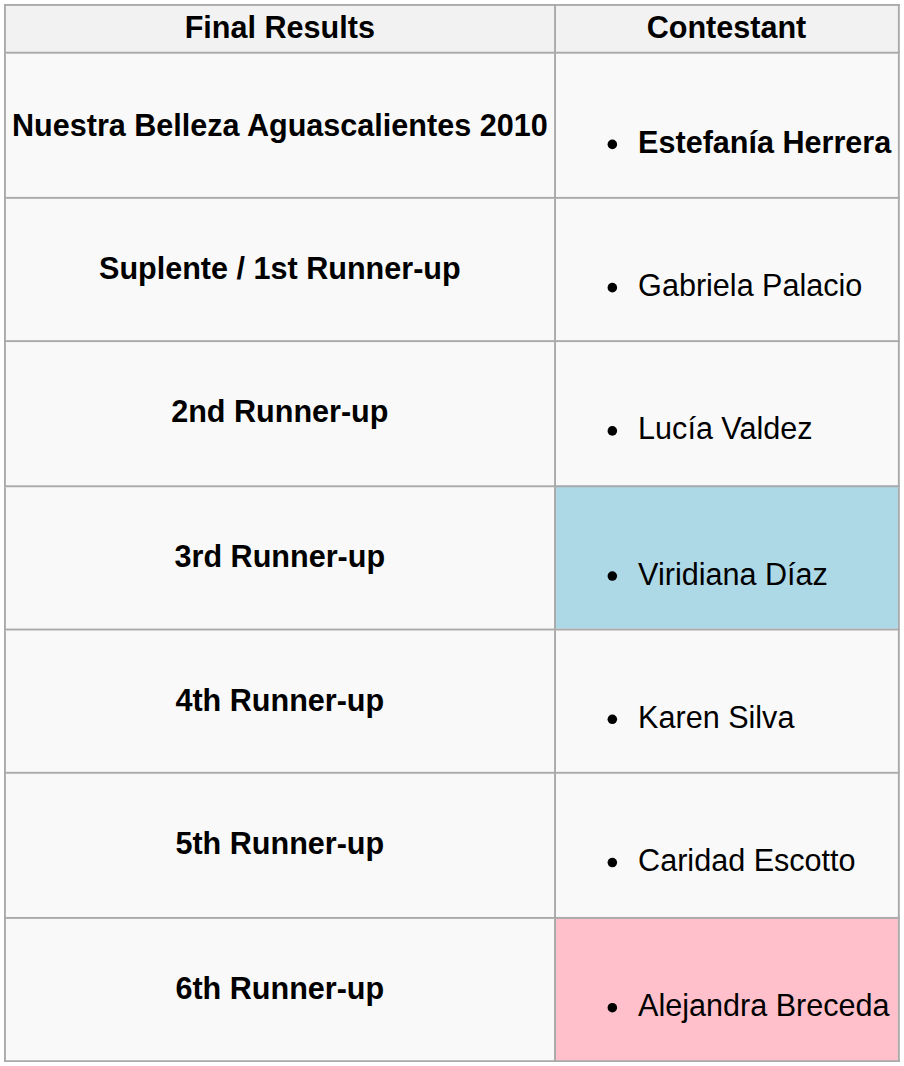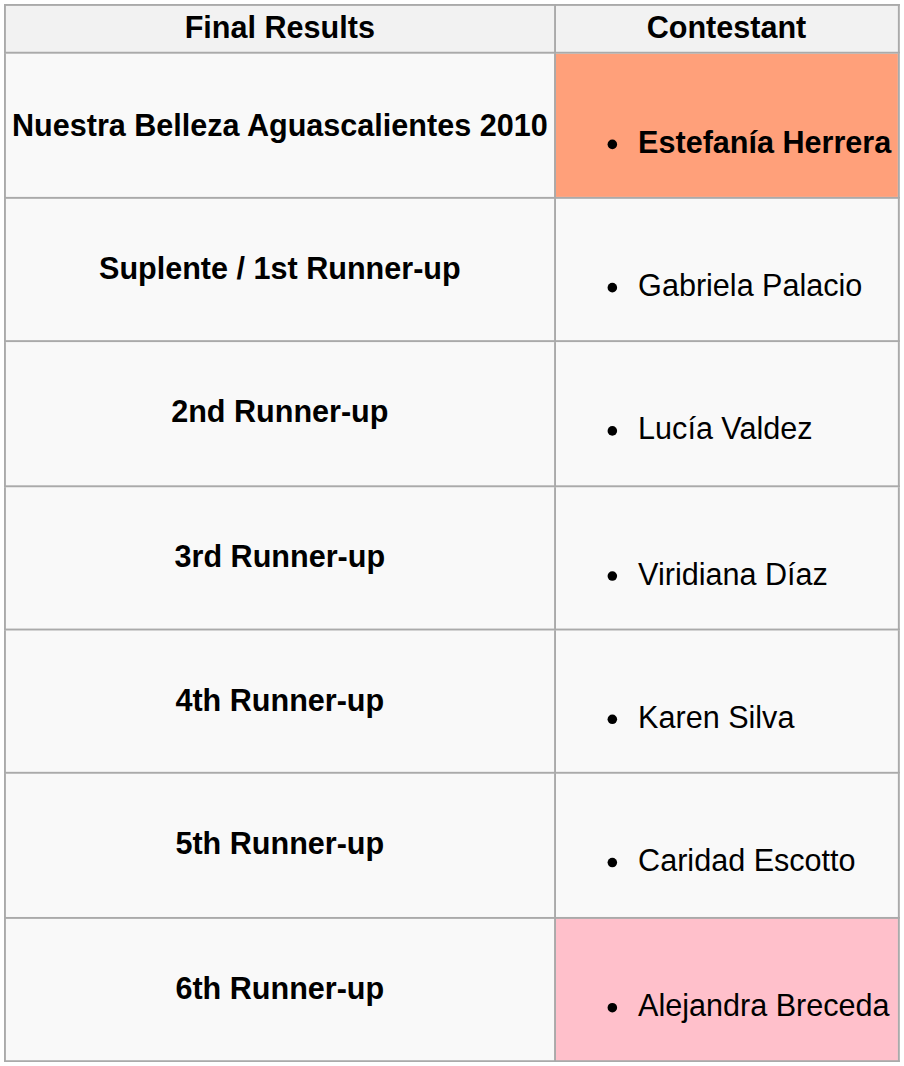(726, 143) no background -> (726, 143) lightsalmon background
(726, 574) lightblue background -> (726, 574) no background
